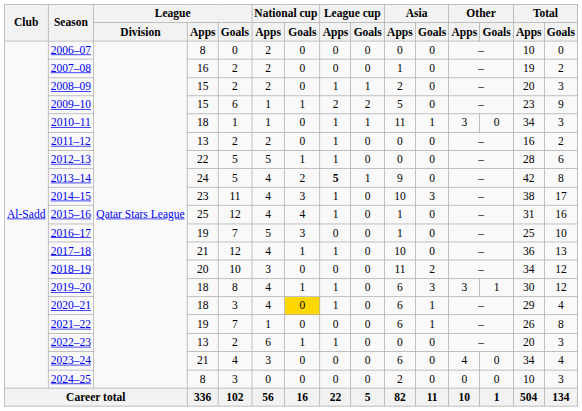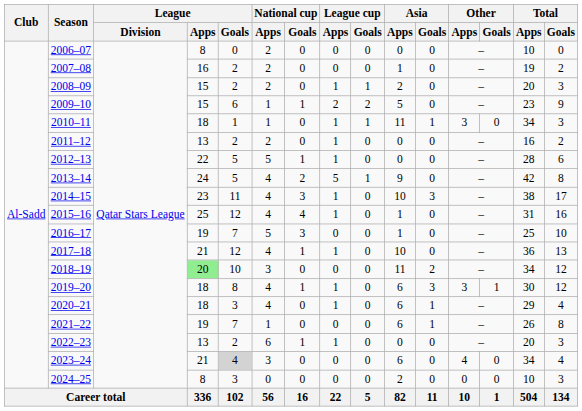(336, 178) bold -> (336, 178) normal
(203, 269) no background -> (203, 269) lightgreen background
(302, 305) gold background -> (302, 305) no background
(235, 360) no background -> (235, 360) lightgrey background
